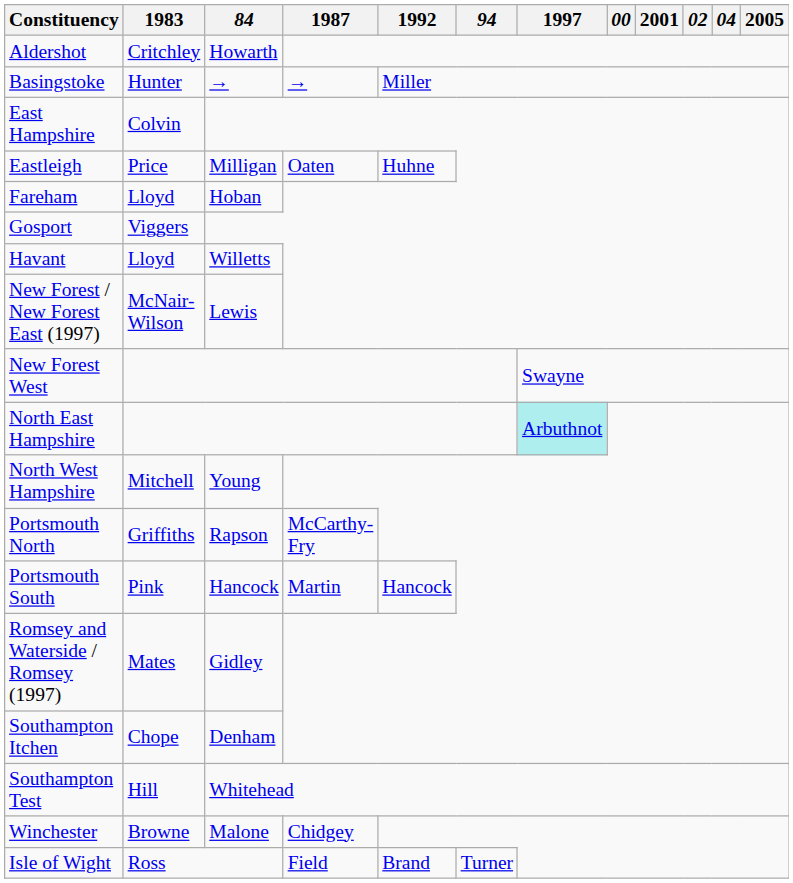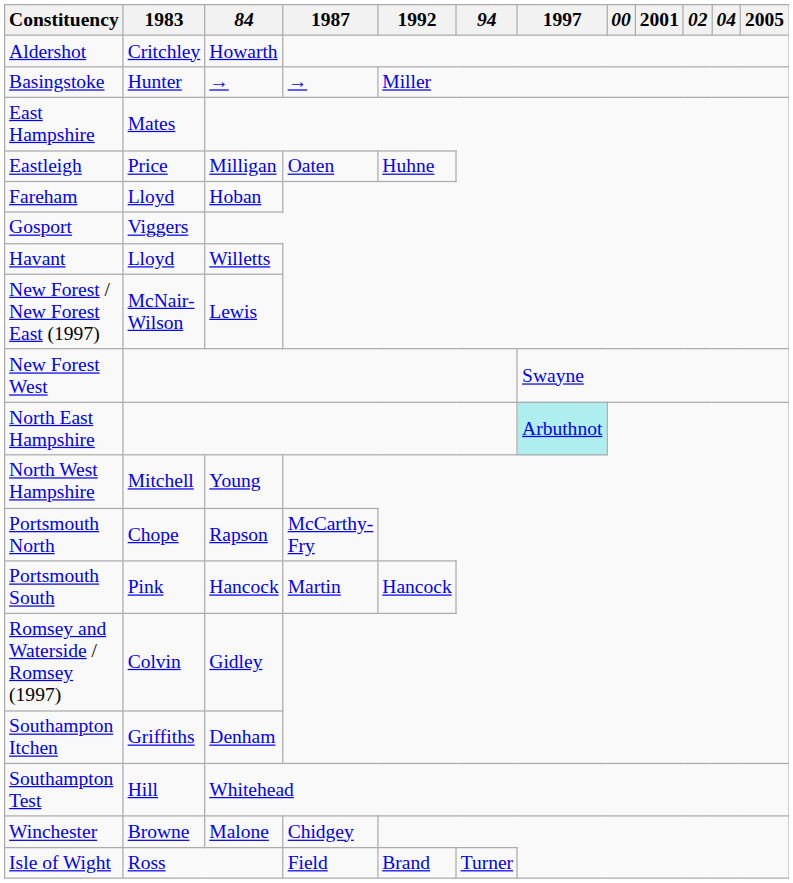(154, 123) Colvin -> (151, 123) Mates
(161, 534) Griffiths -> (153, 534) Chope
(151, 662) Mates -> (154, 662) Colvin
(153, 736) Chope -> (161, 736) Griffiths
